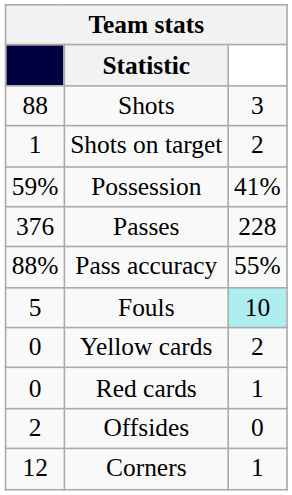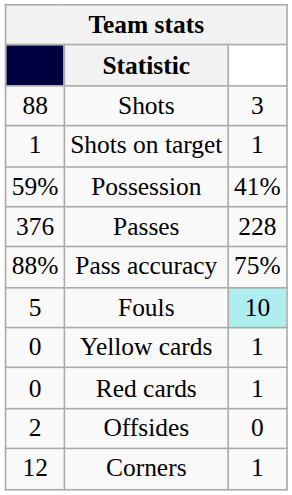(257, 145) 2 -> (257, 145) 1
(257, 266) 55% -> (257, 266) 75%
(257, 347) 2 -> (257, 347) 1
